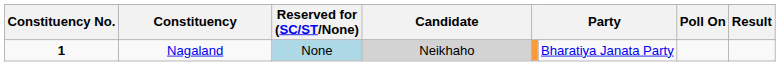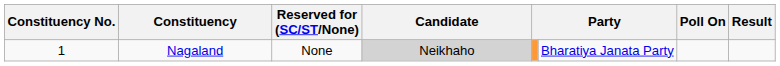(61, 50) bold -> (61, 50) normal
(317, 50) lightblue background -> (317, 50) no background
